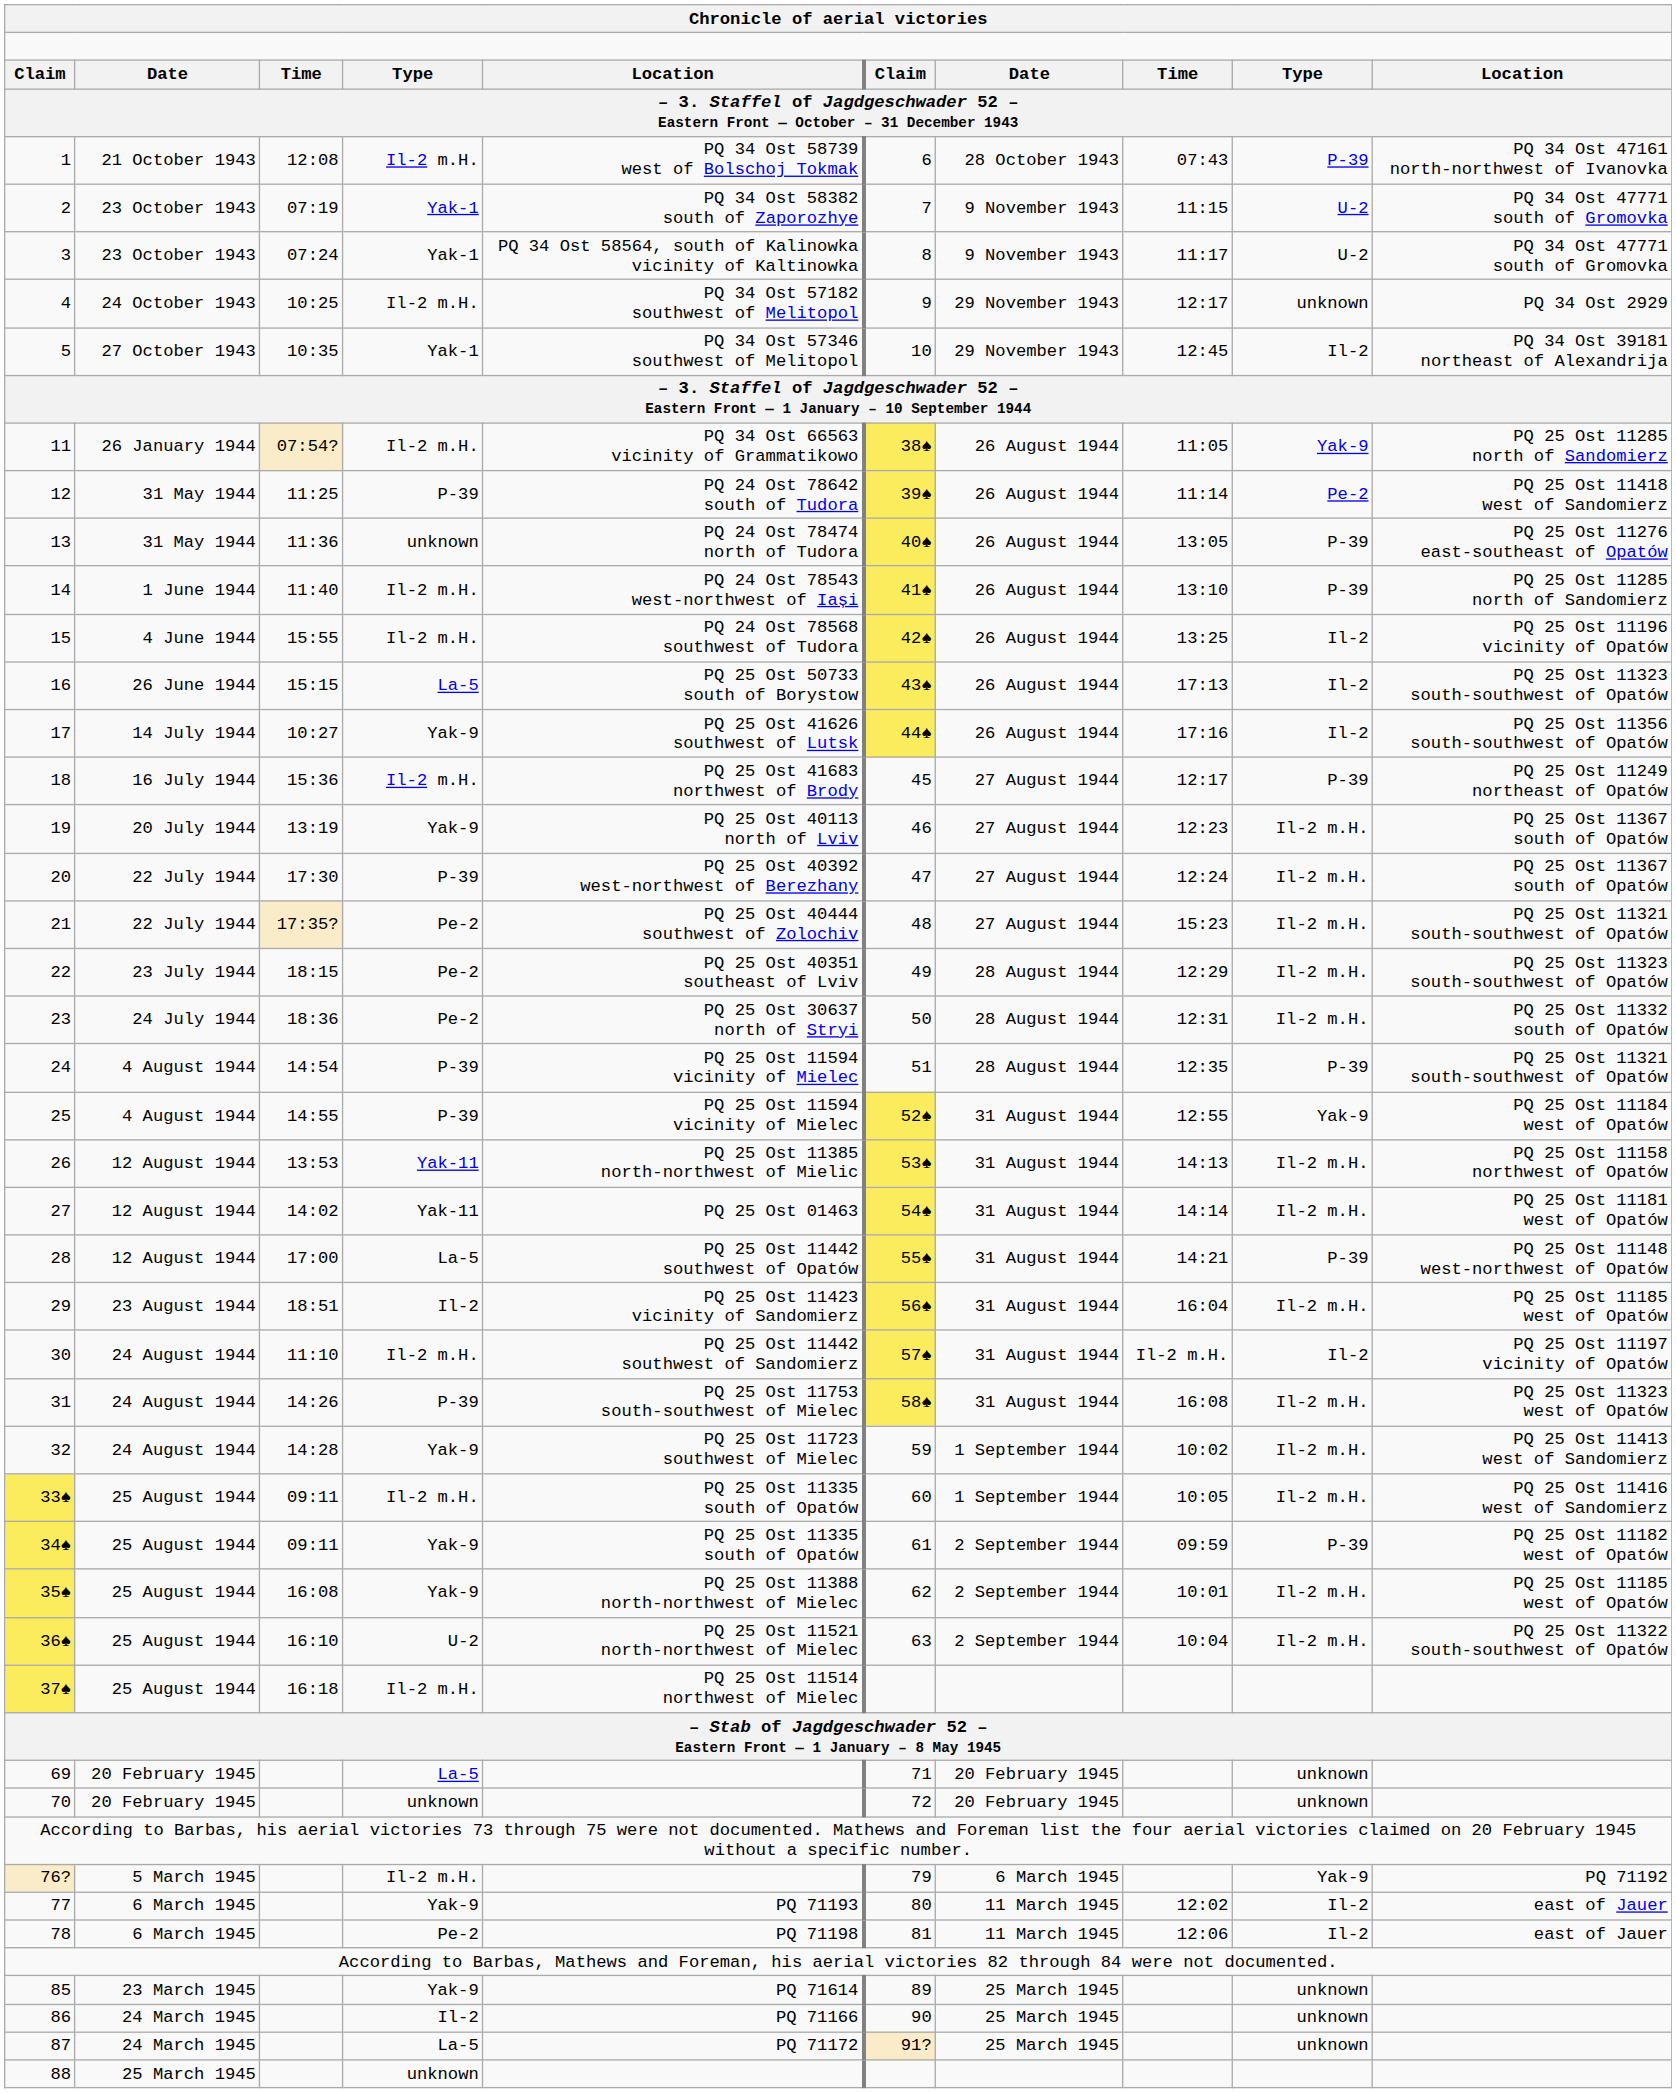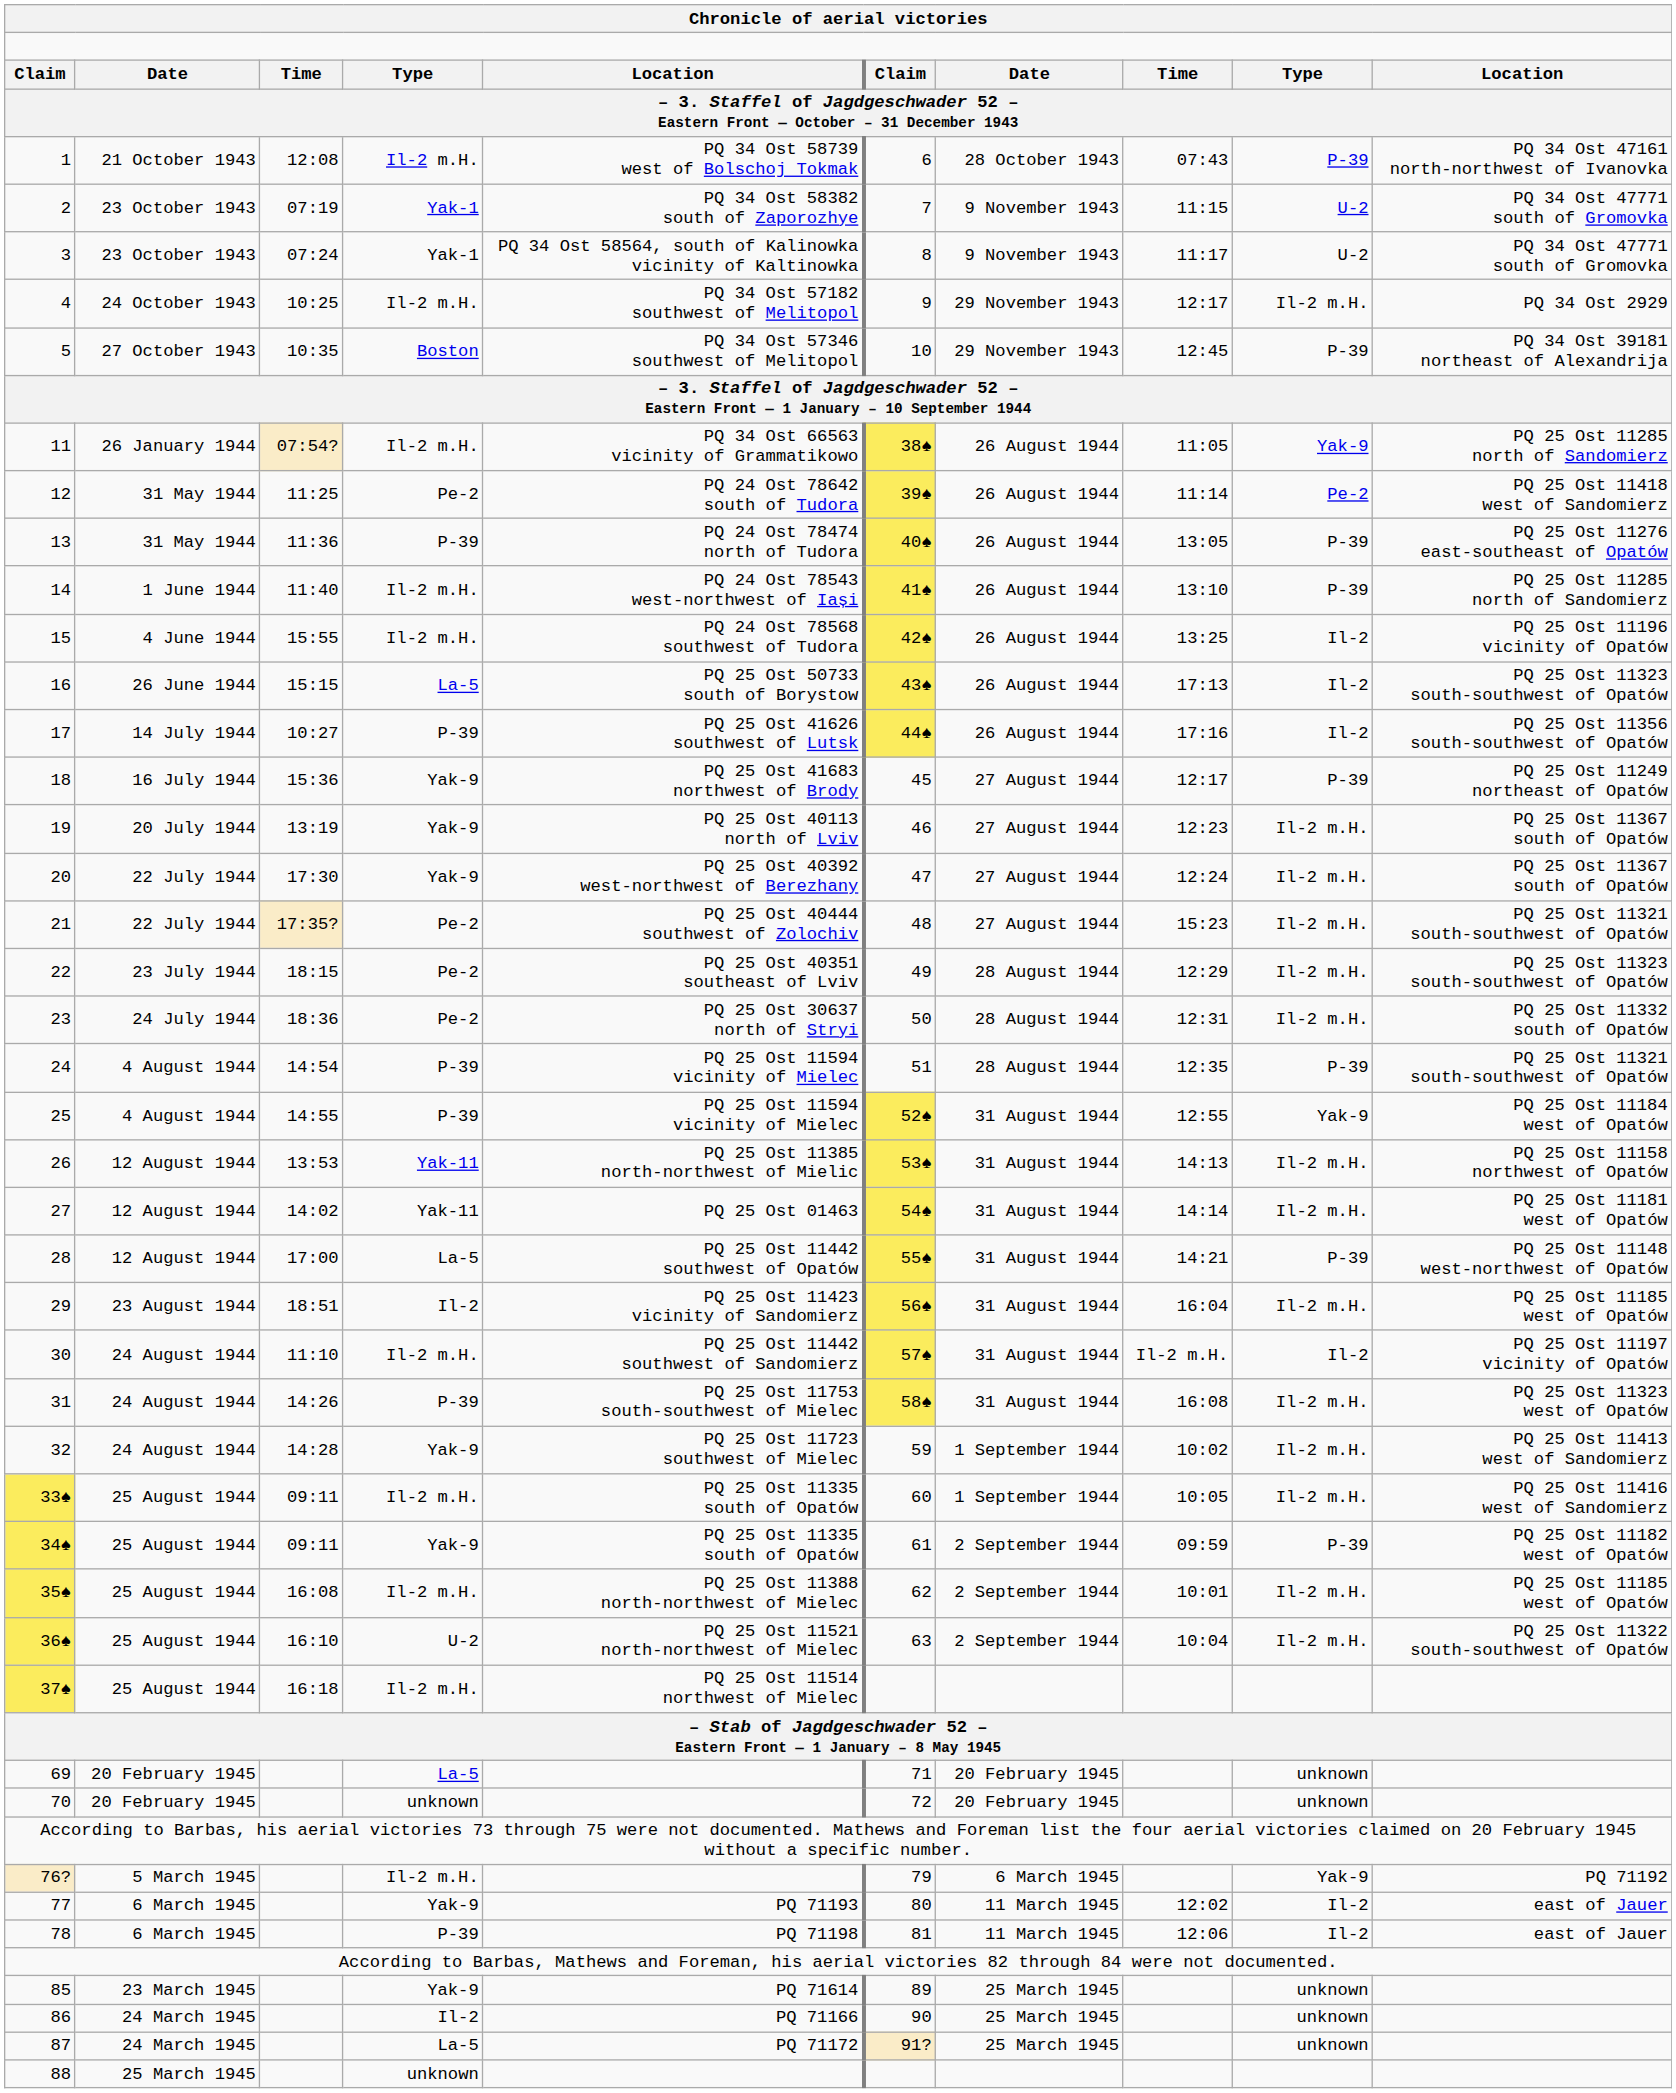(1332, 304) unknown -> (1322, 304) Il-2 m.H.
(453, 351) Yak-1 -> (448, 351) Boston
(1348, 351) Il-2 -> (1348, 351) P-39
(458, 495) P-39 -> (458, 495) Pe-2
(443, 542) unknown -> (458, 542) P-39
(453, 733) Yak-9 -> (458, 733) P-39
(432, 781) Il-2 m.H. -> (453, 781) Yak-9
(458, 877) P-39 -> (453, 877) Yak-9
(453, 1593) Yak-9 -> (432, 1593) Il-2 m.H.
(458, 1934) Pe-2 -> (458, 1934) P-39
